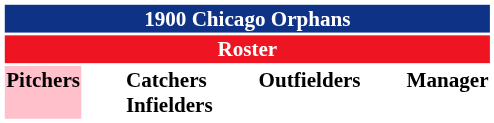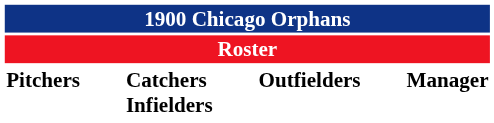(43, 79) pink background -> (43, 79) no background
